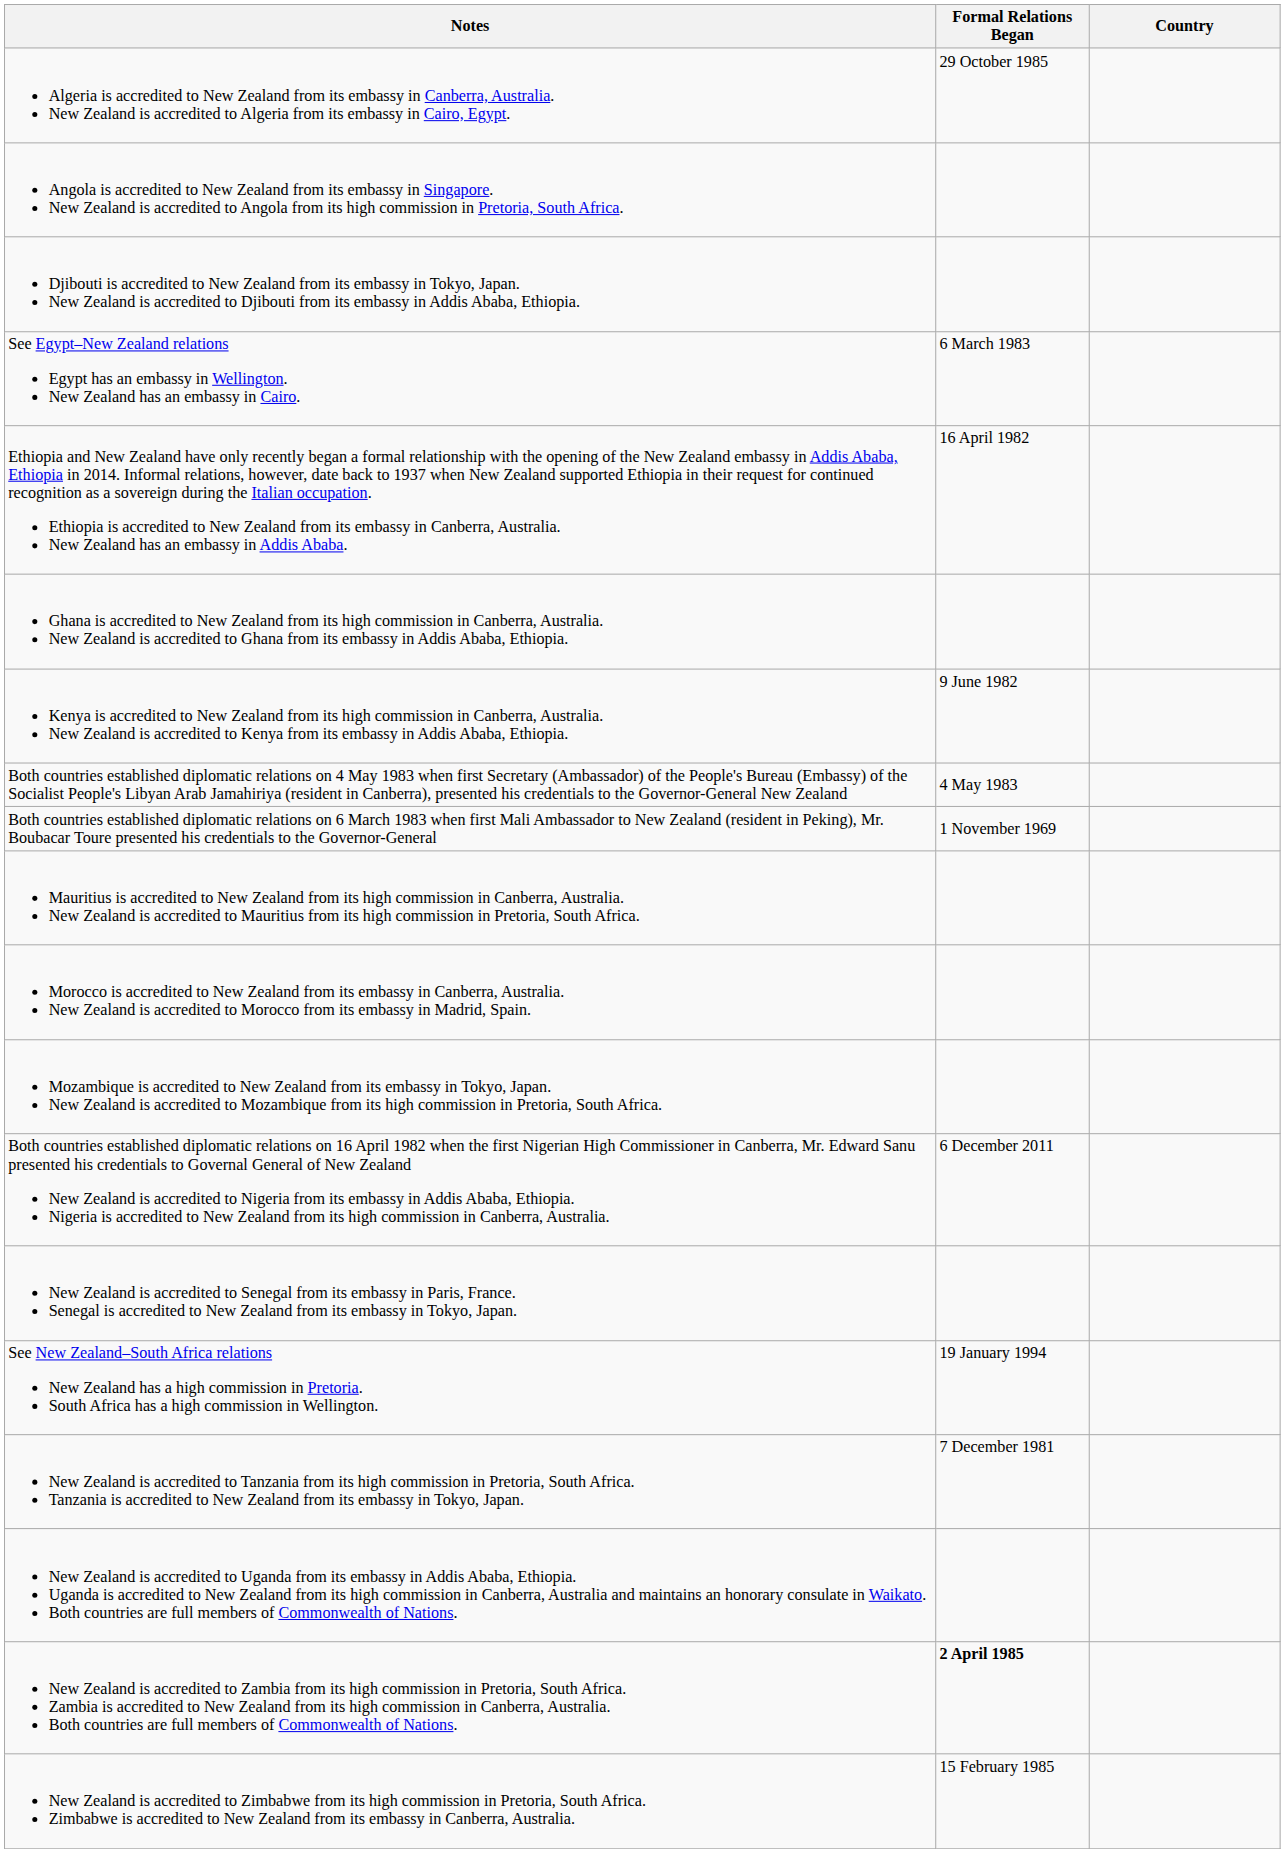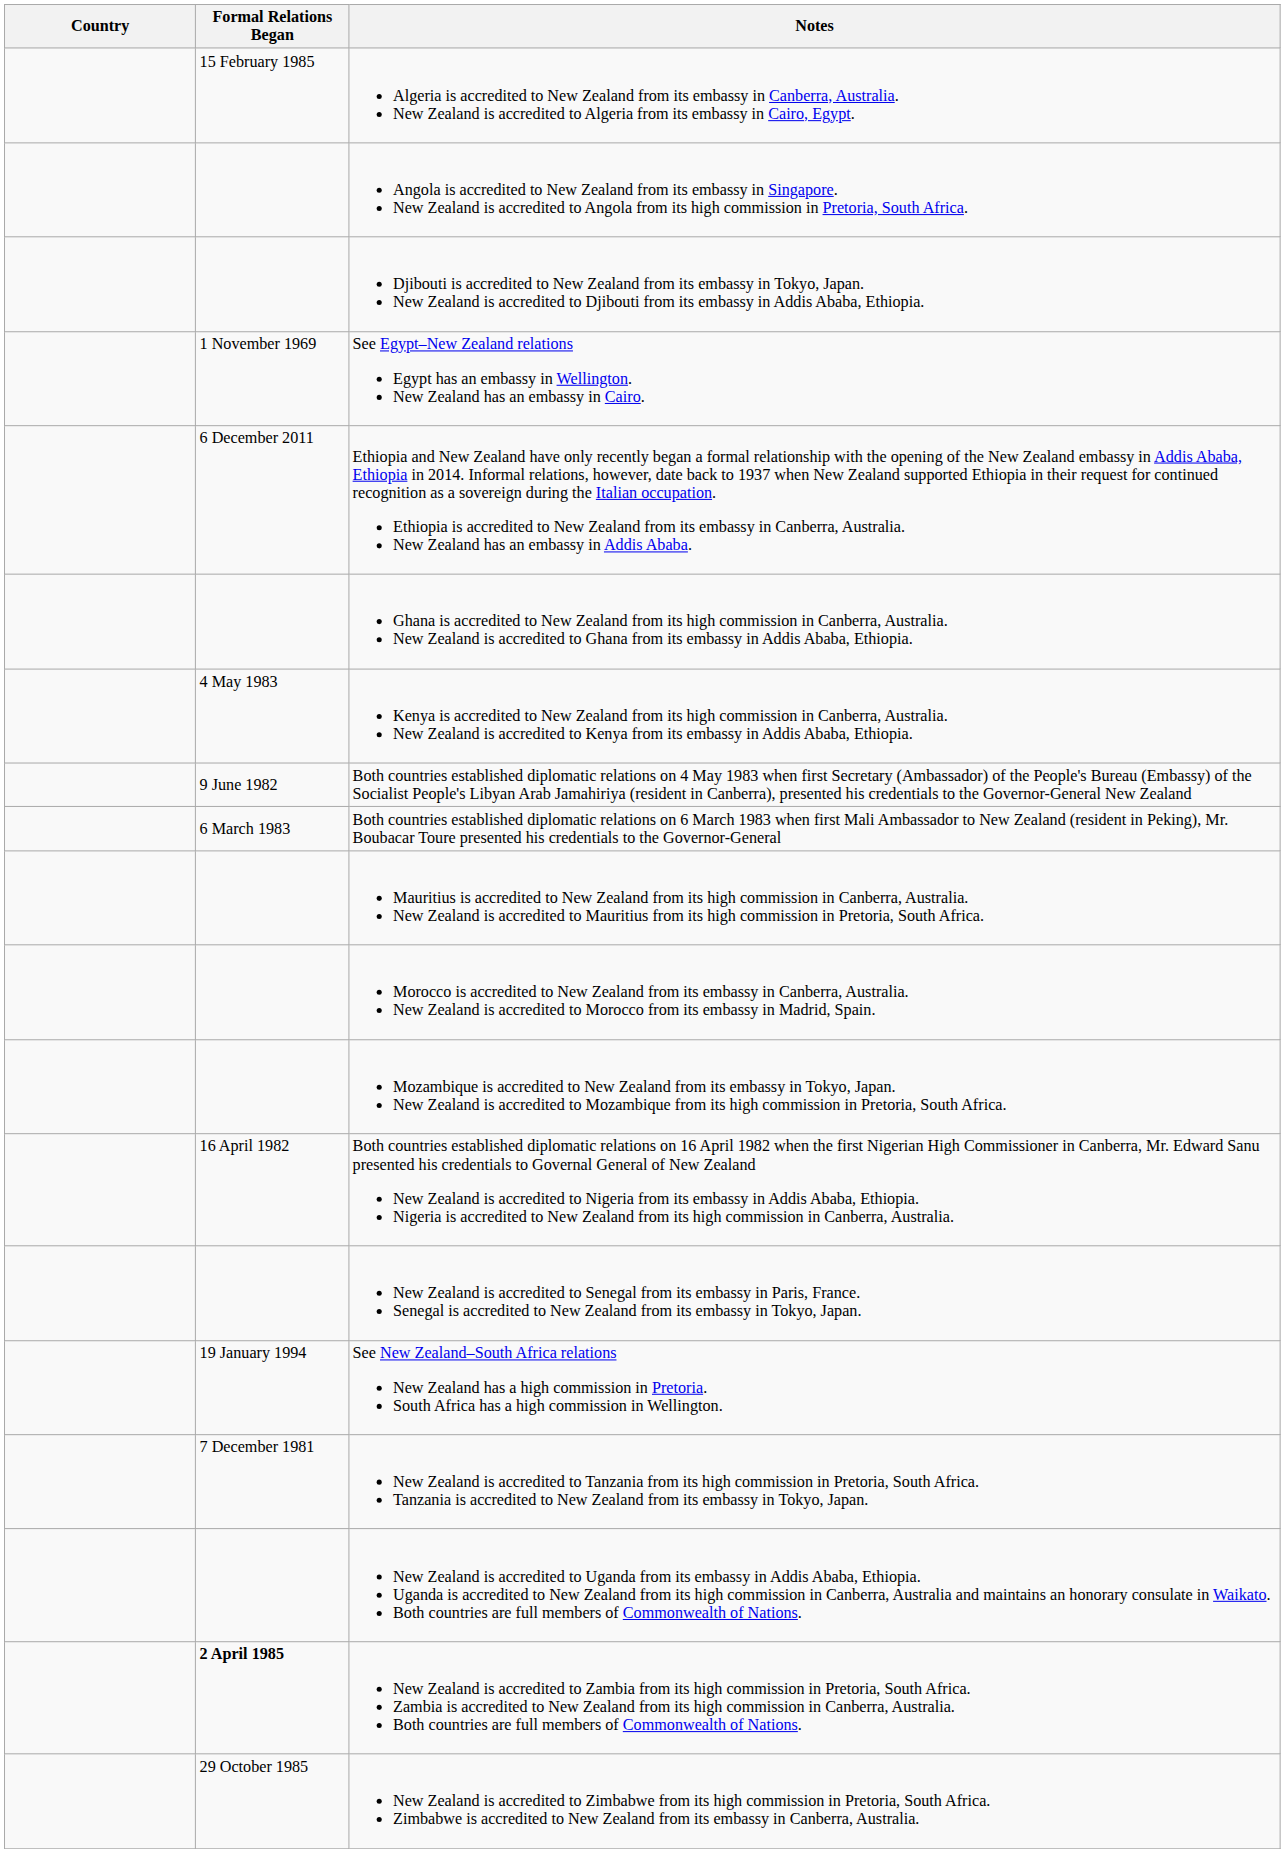columns swapped: (1184, 26) <-> (470, 26)
(994, 61) 29 October 1985 -> (257, 61) 15 February 1985
(985, 344) 6 March 1983 -> (258, 344) 1 November 1969
(984, 438) 16 April 1982 -> (257, 438) 6 December 2011
(979, 681) 9 June 1982 -> (239, 681) 4 May 1983
(979, 784) 4 May 1983 -> (239, 784) 9 June 1982
(998, 828) 1 November 1969 -> (245, 828) 6 March 1983
(997, 1146) 6 December 2011 -> (244, 1146) 16 April 1982
(997, 1766) 15 February 1985 -> (254, 1766) 29 October 1985
